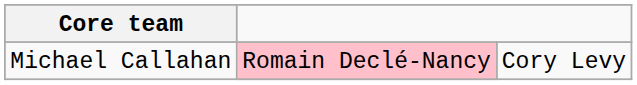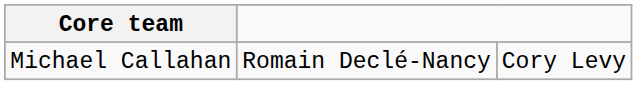(367, 61) pink background -> (367, 61) no background
